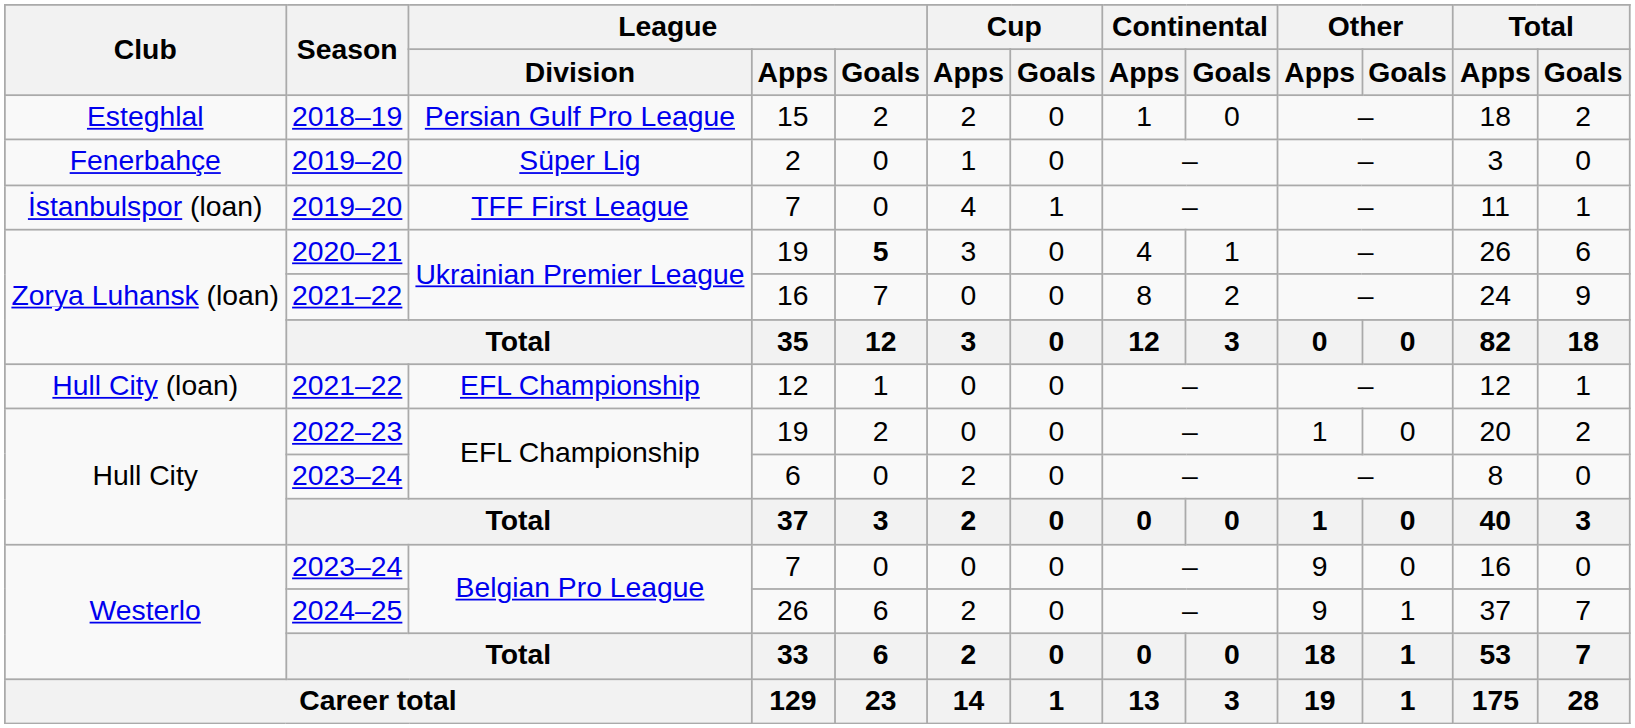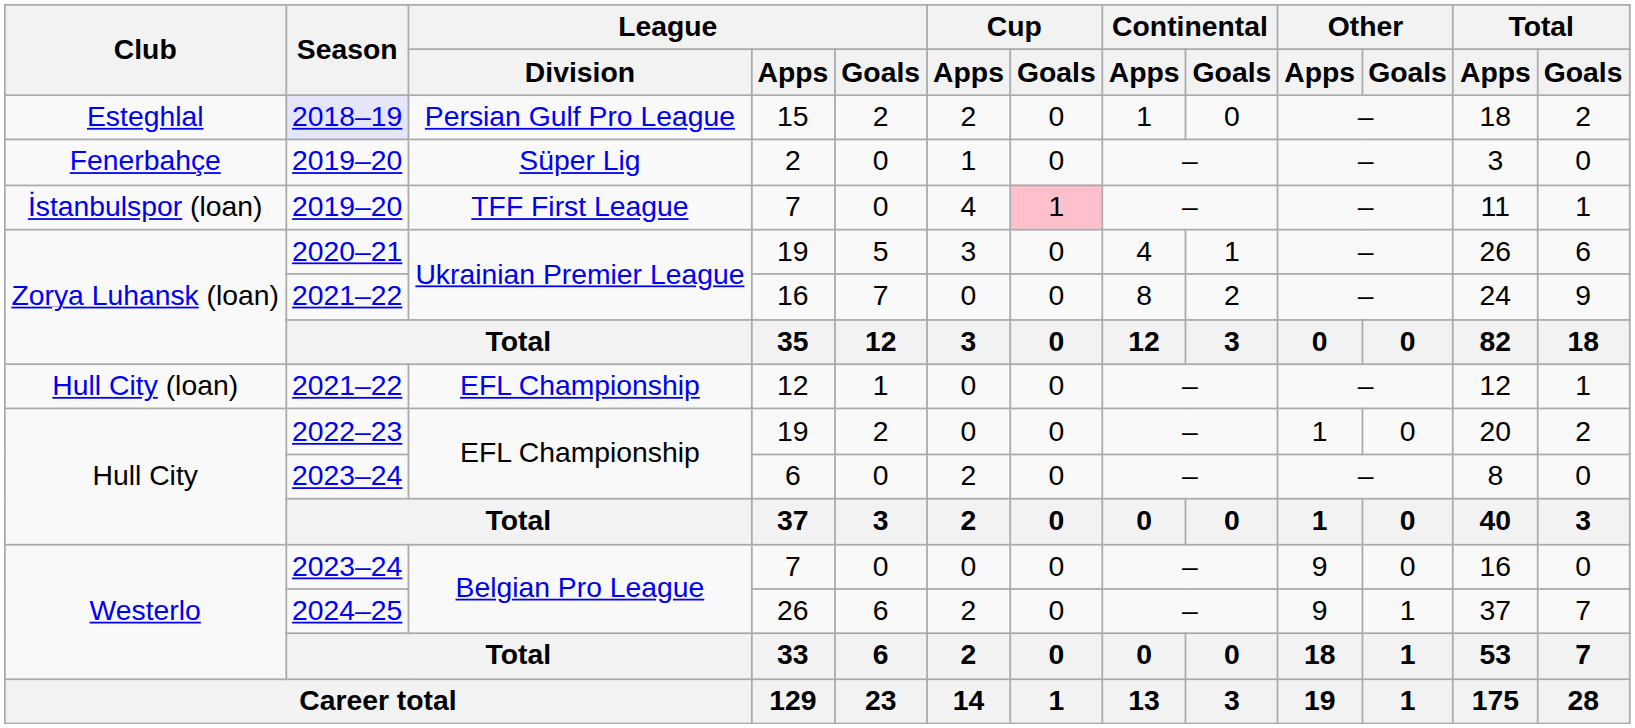(347, 116) no background -> (347, 116) lavender background
(1056, 206) no background -> (1056, 206) pink background
(881, 251) bold -> (881, 251) normal
